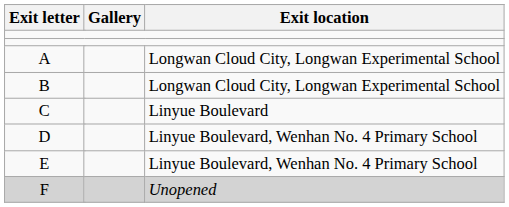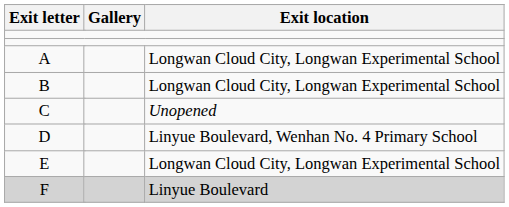(208, 111) Linyue Boulevard -> (183, 111) Unopened
(313, 163) Linyue Boulevard, Wenhan No. 4 Primary School -> (324, 163) Longwan Cloud City, Longwan Experimental School
(183, 189) Unopened -> (208, 189) Linyue Boulevard
